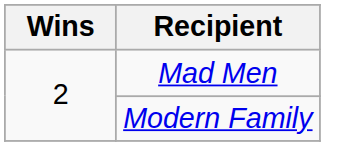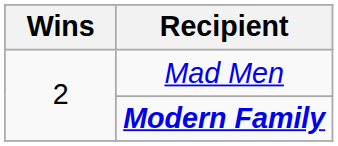(218, 118) normal -> (224, 118) bold
